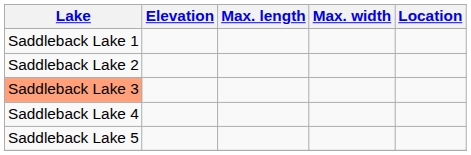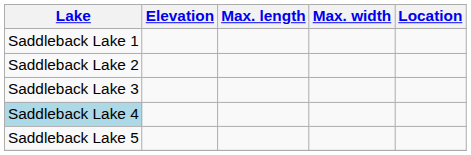(73, 89) lightsalmon background -> (73, 89) no background
(73, 114) no background -> (73, 114) lightblue background
